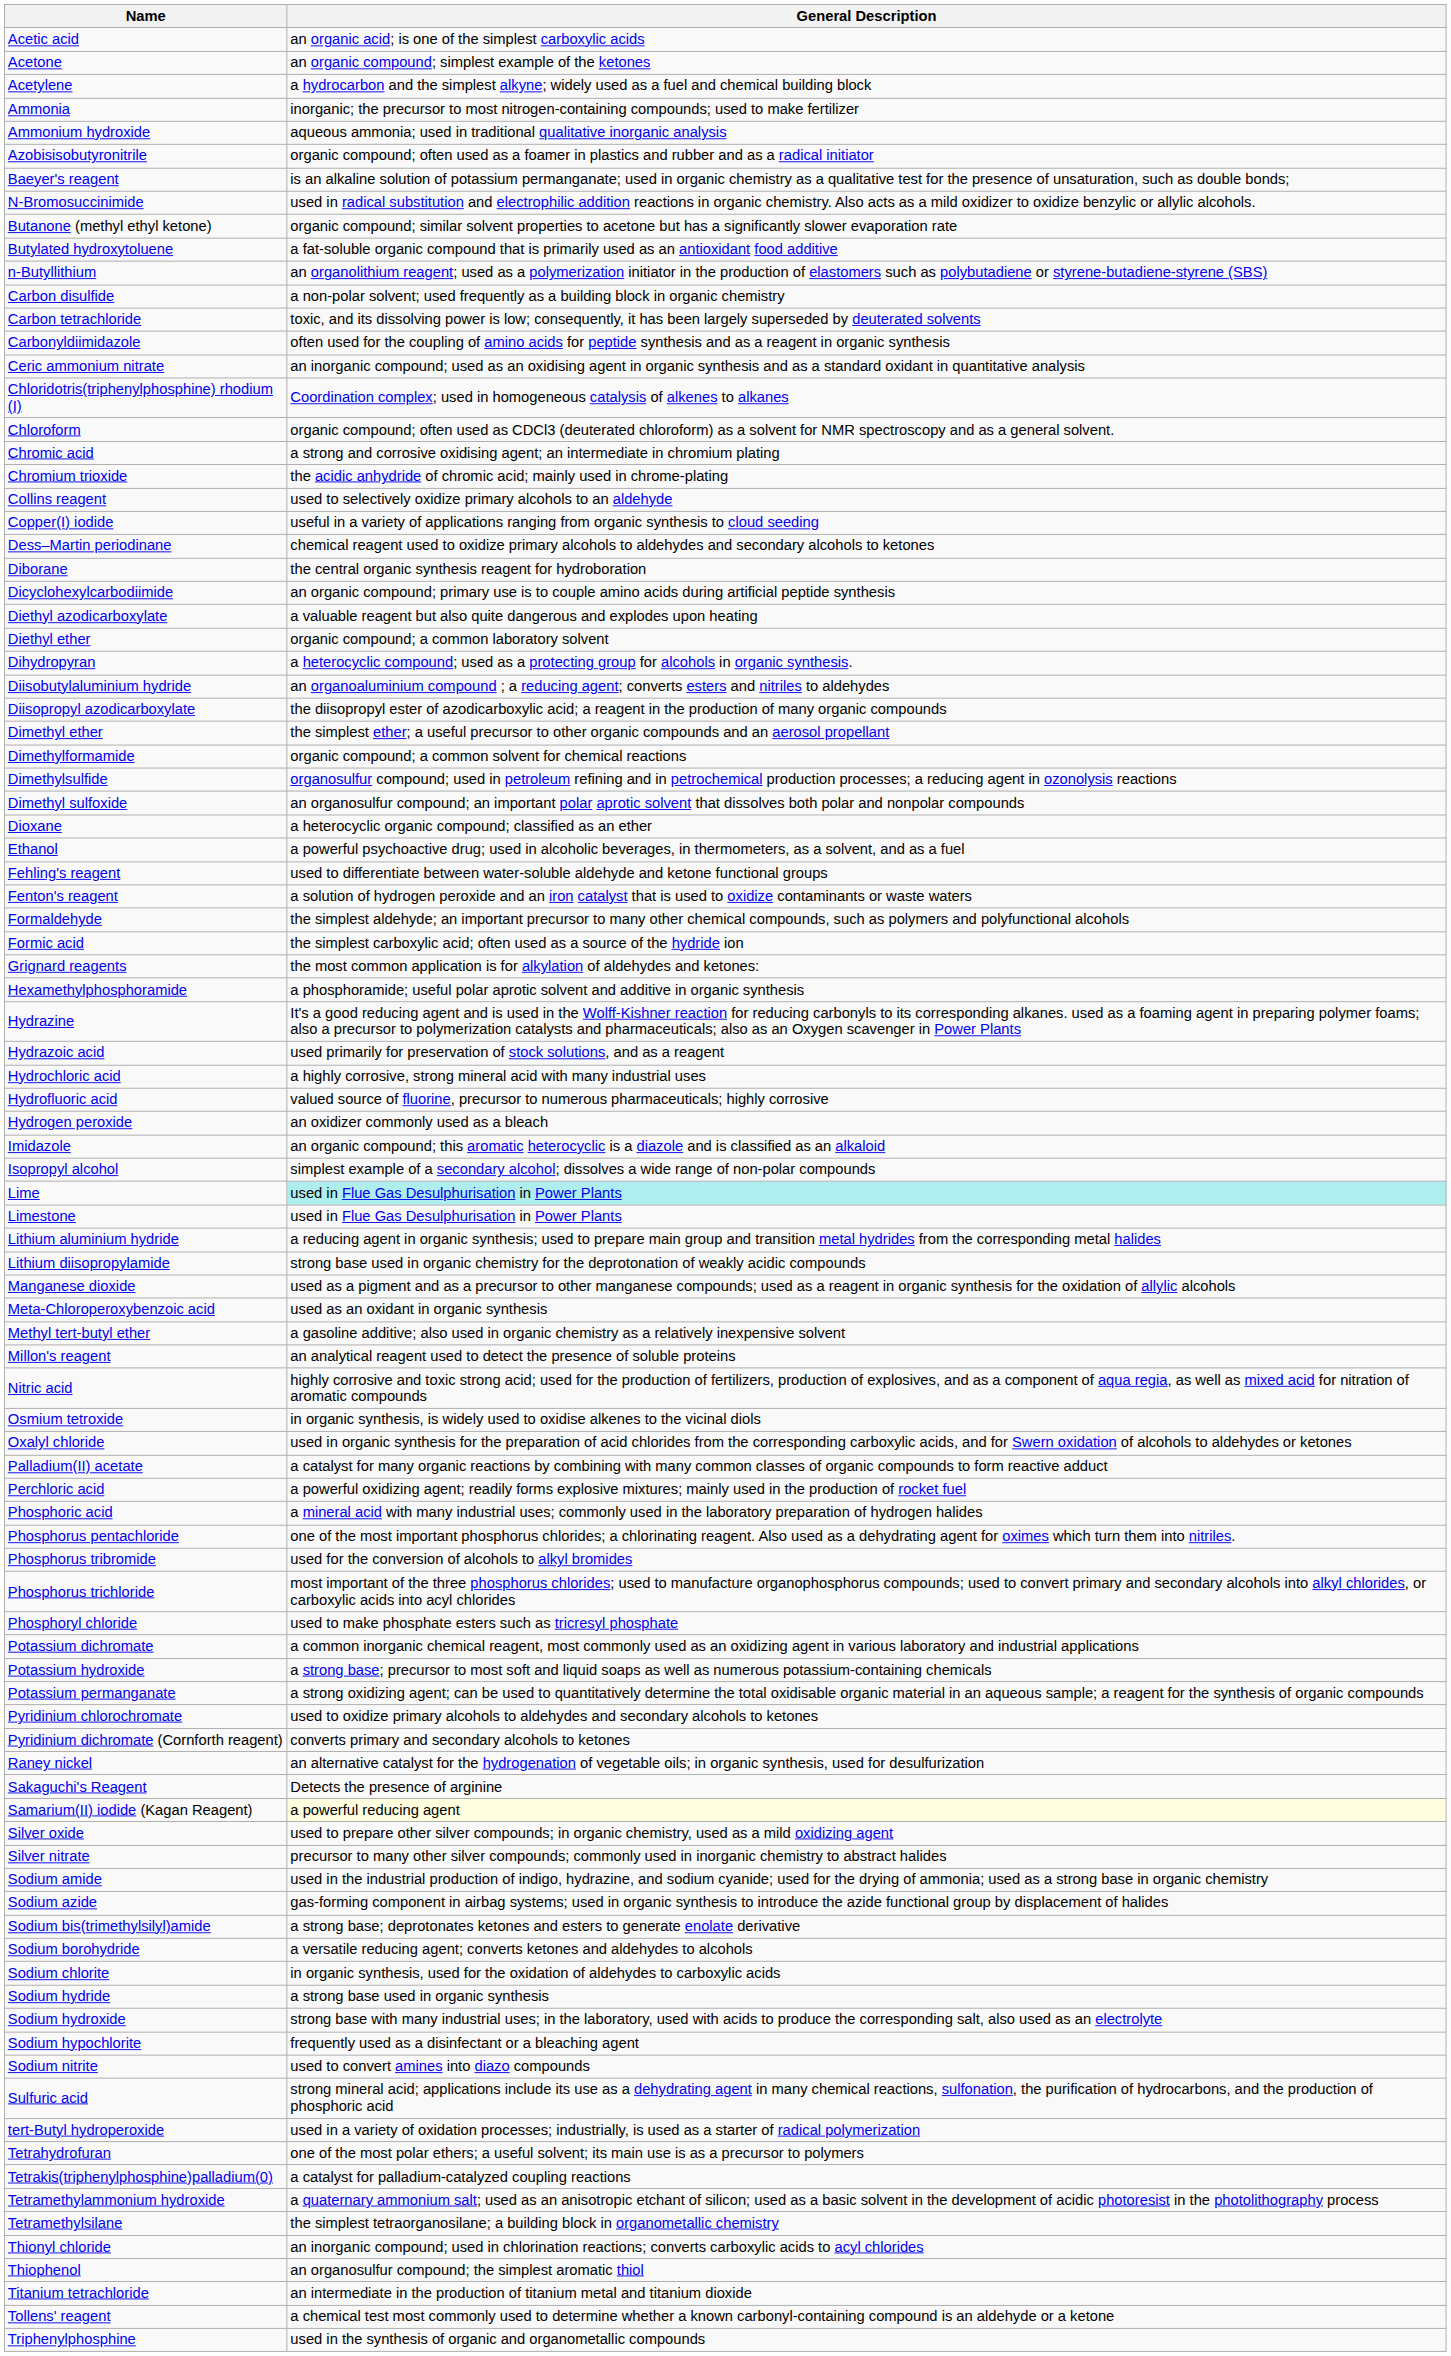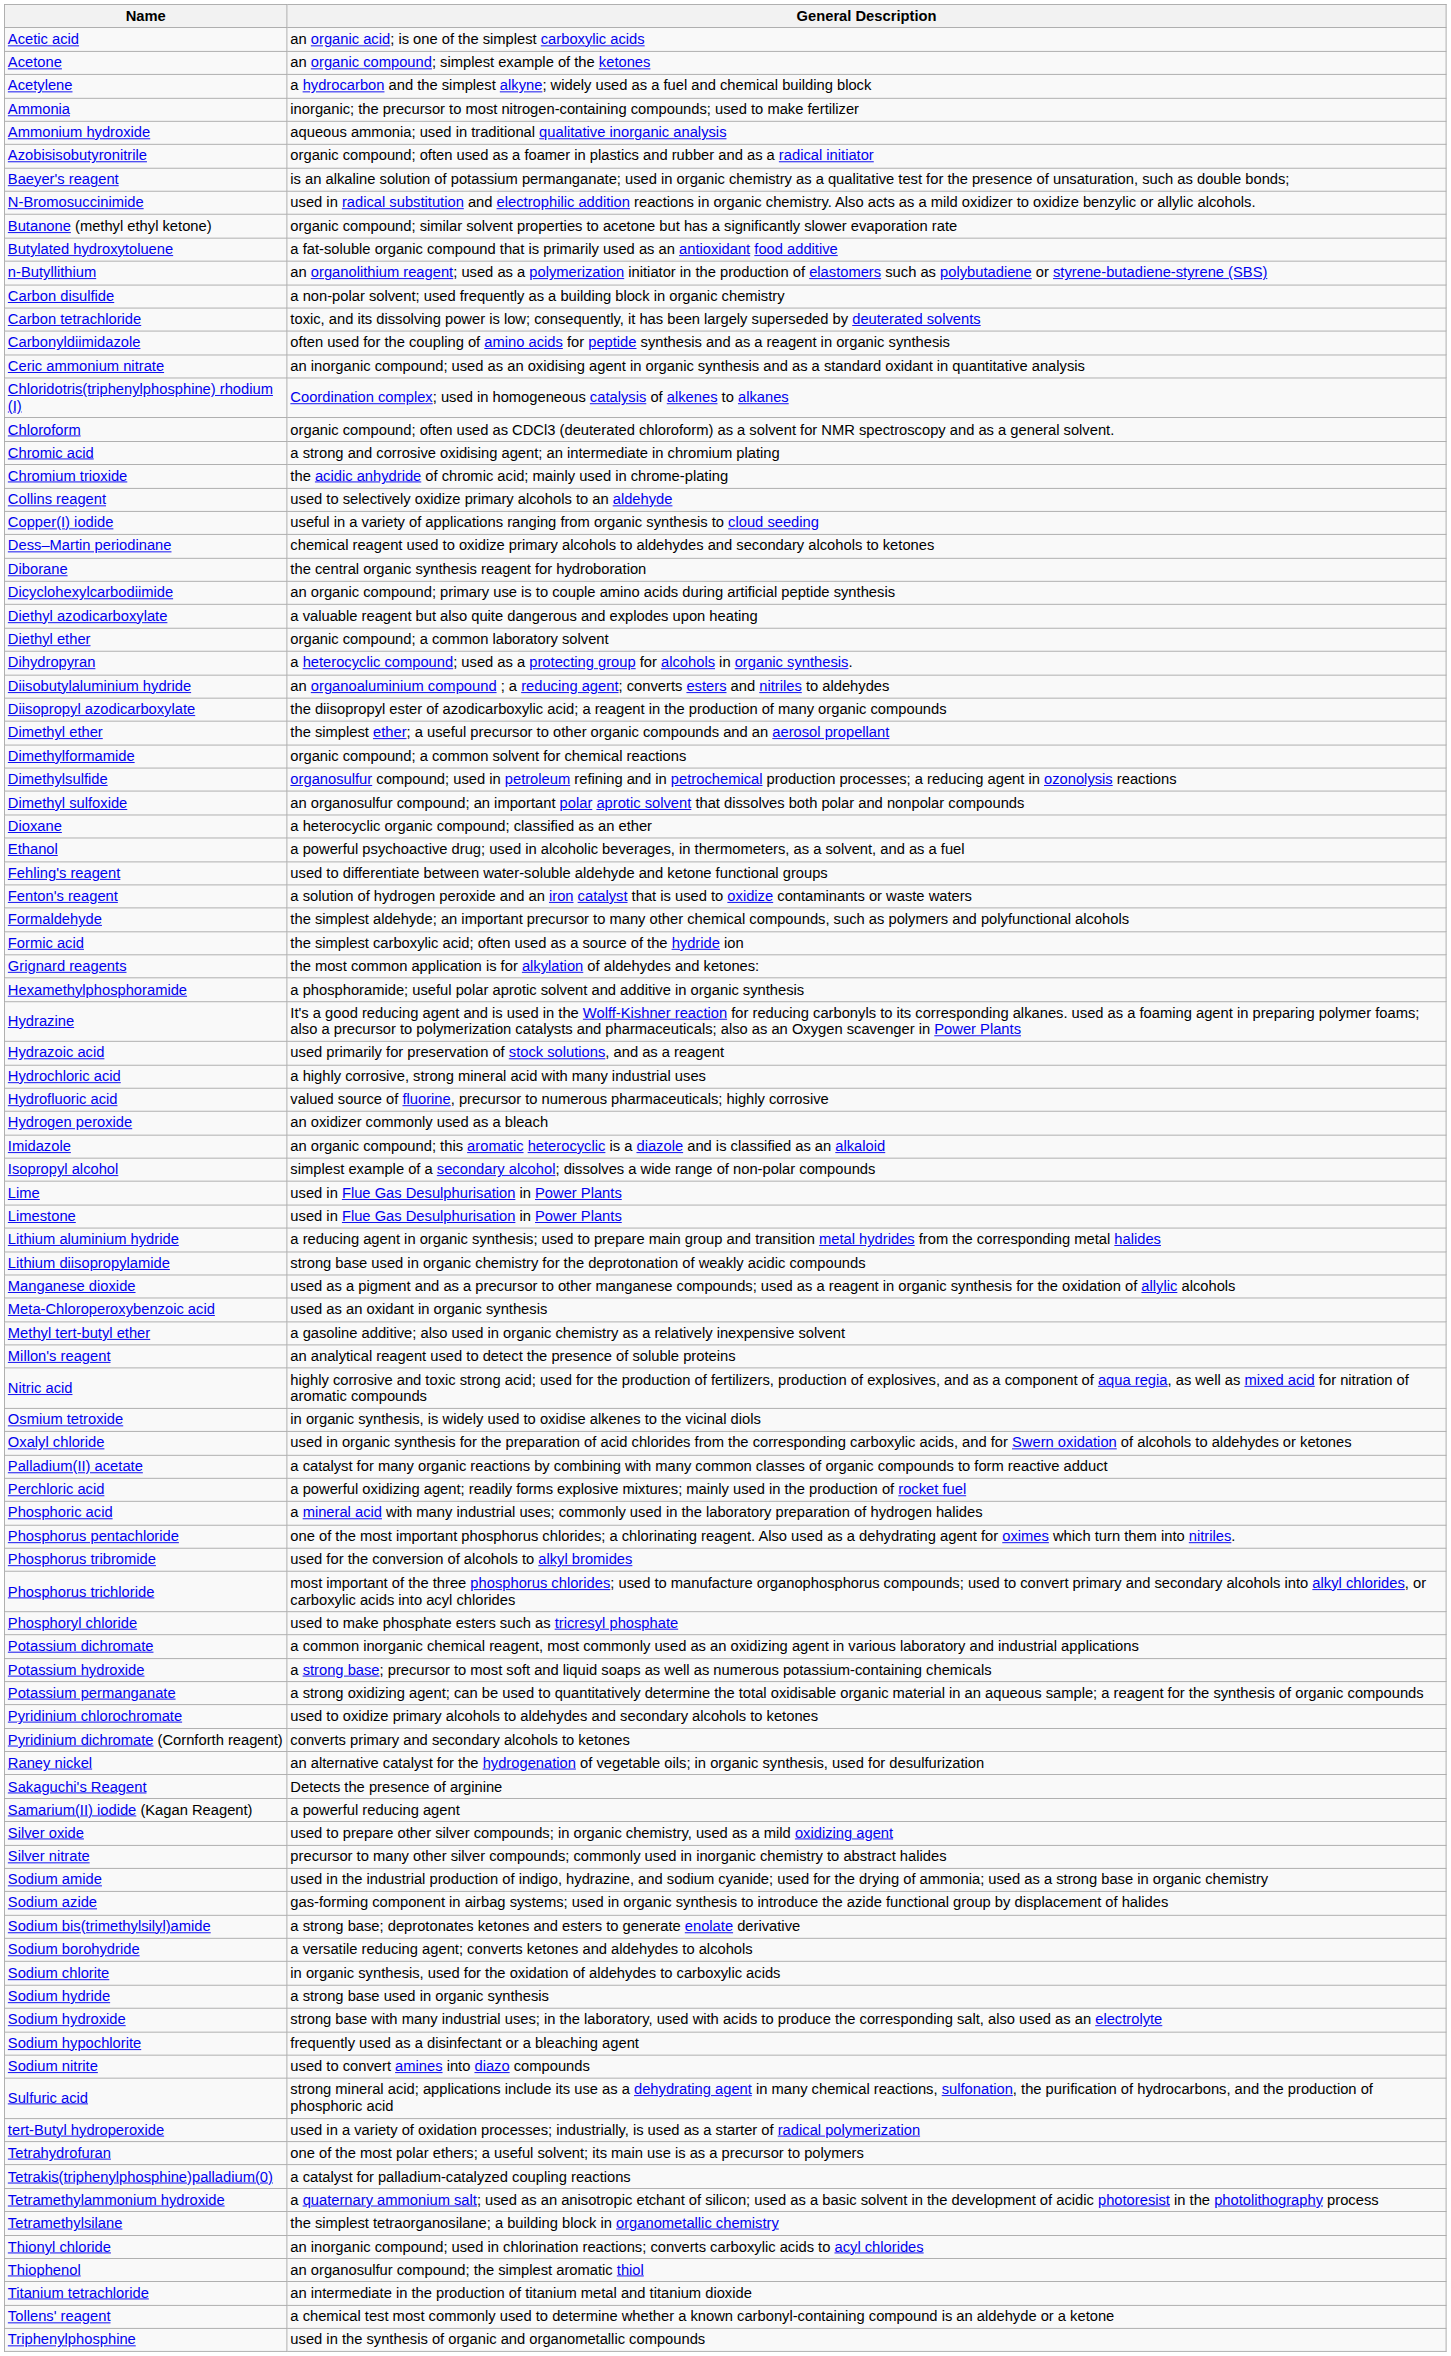(456, 1193) paleturquoise background -> (456, 1193) no background
(375, 1809) lightyellow background -> (375, 1809) no background
